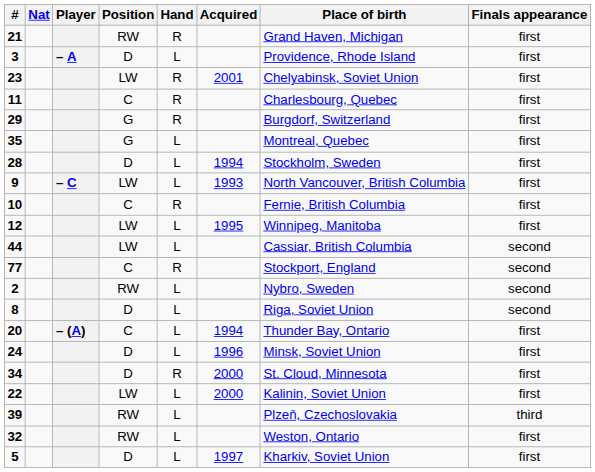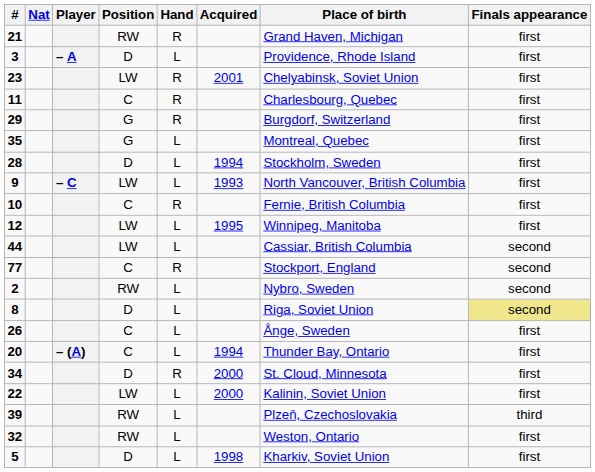(529, 309) no background -> (529, 309) khaki background
+ row: (15, 330)
- row: (15, 352)
(228, 457) 1997 -> (228, 457) 1998
